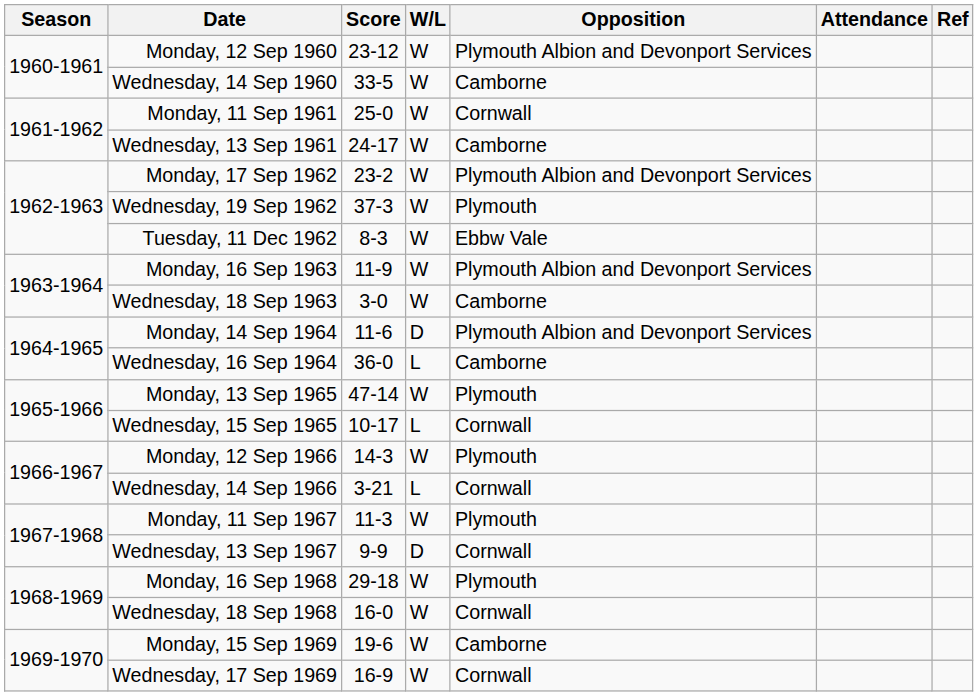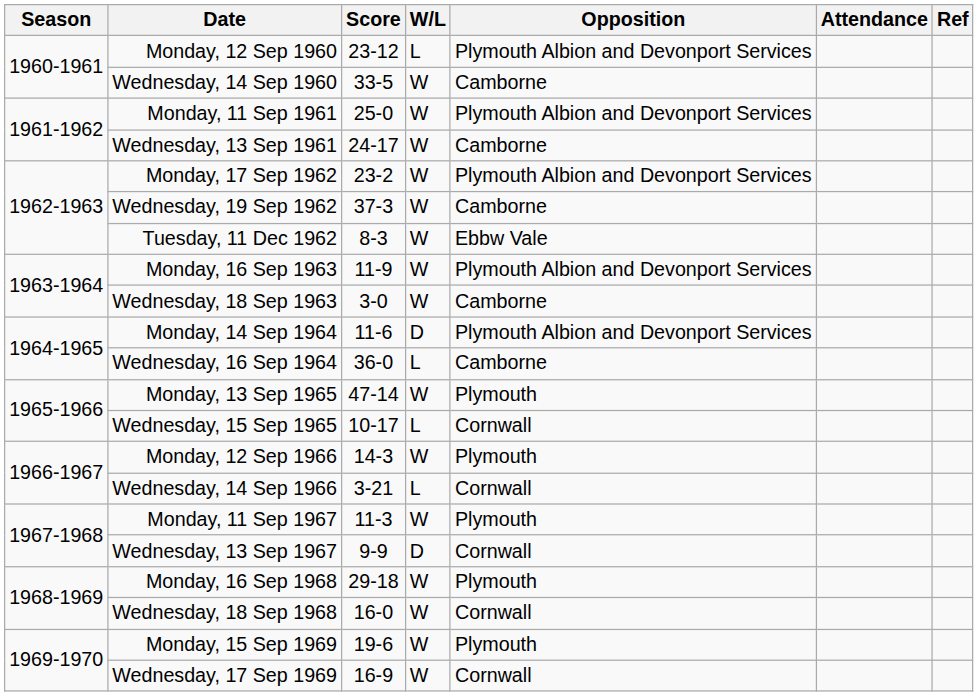(419, 51) W -> (415, 51) L
(493, 113) Cornwall -> (633, 113) Plymouth Albion and Devonport Services
(496, 207) Plymouth -> (501, 207) Camborne
(501, 644) Camborne -> (496, 644) Plymouth
